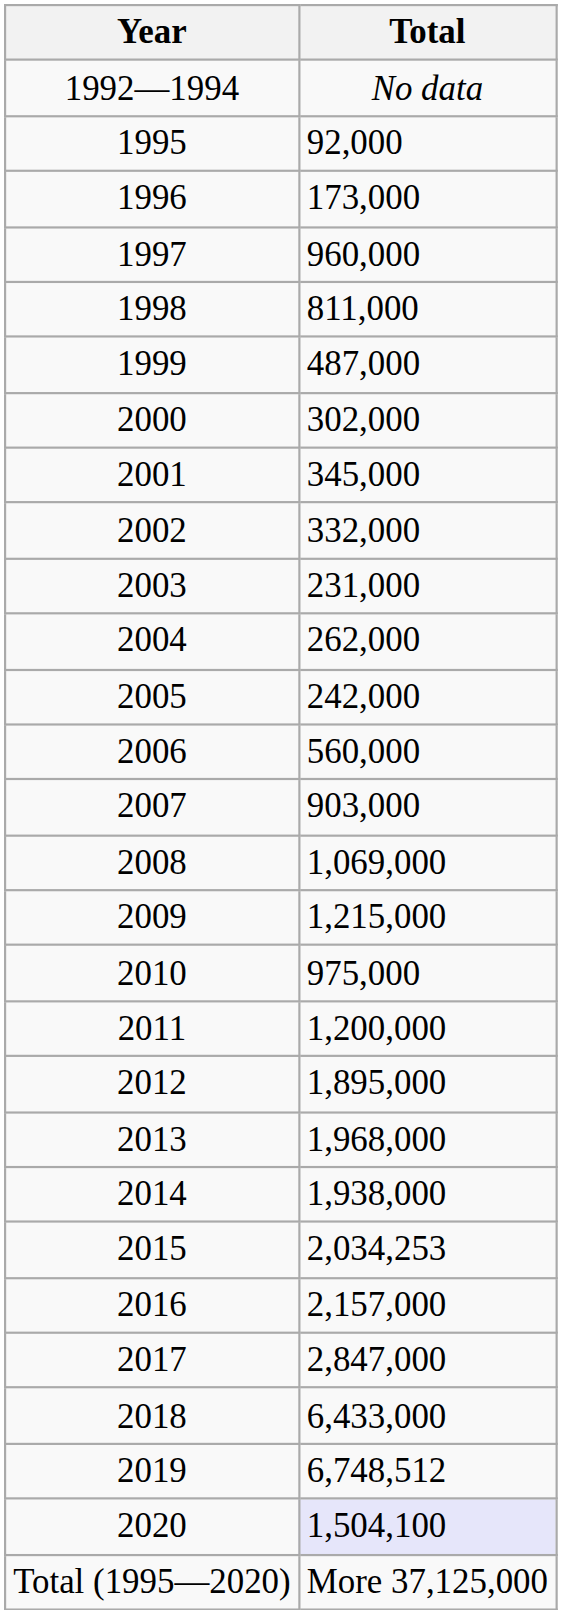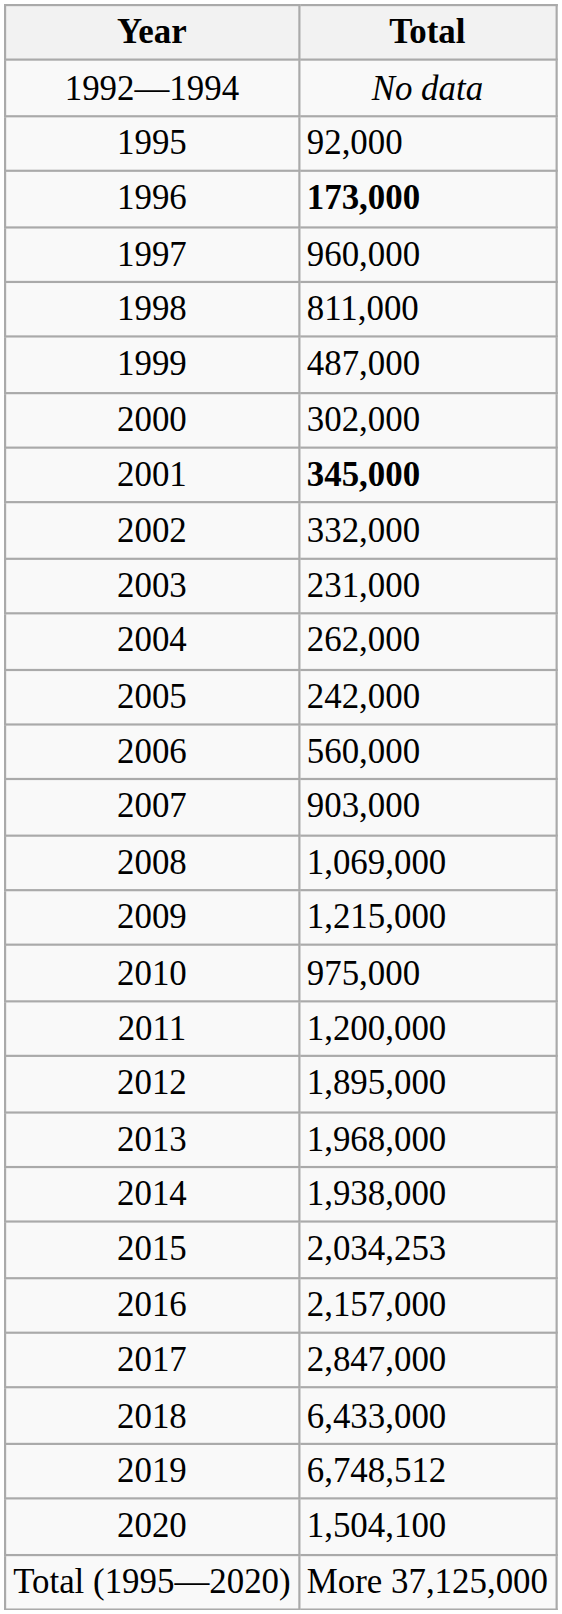(363, 198) normal -> (363, 198) bold
(363, 474) normal -> (363, 474) bold
(377, 1525) lavender background -> (377, 1525) no background
